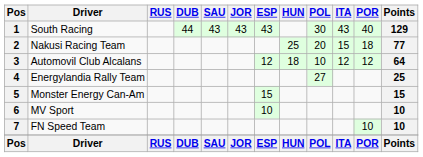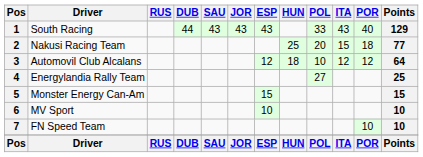(320, 29) 30 -> (320, 29) 33
